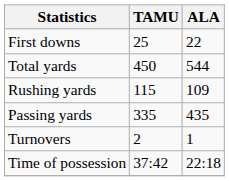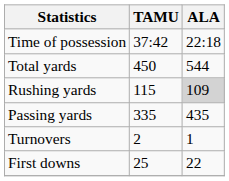rows swapped: (44, 41) <-> (67, 163)
(198, 90) no background -> (198, 90) lightgrey background
